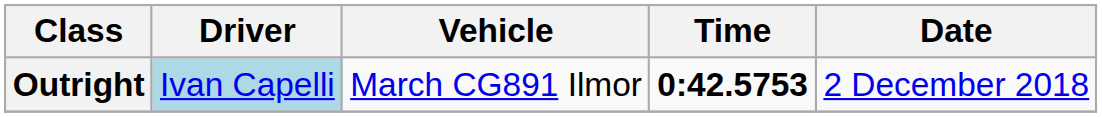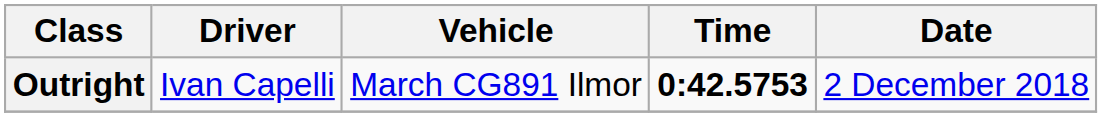(247, 84) lightblue background -> (247, 84) no background
